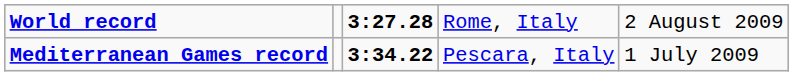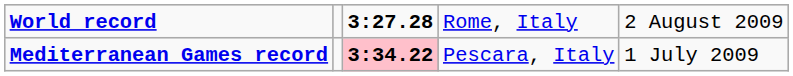(390, 55) no background -> (390, 55) pink background
